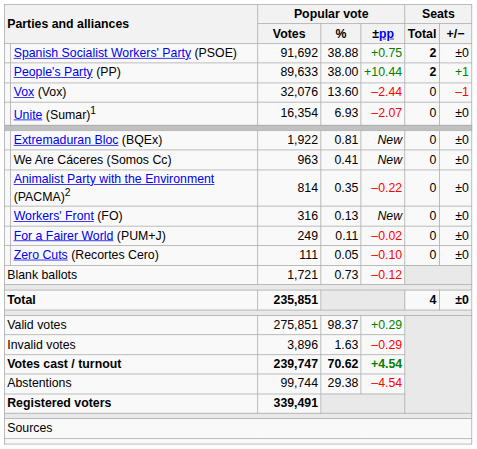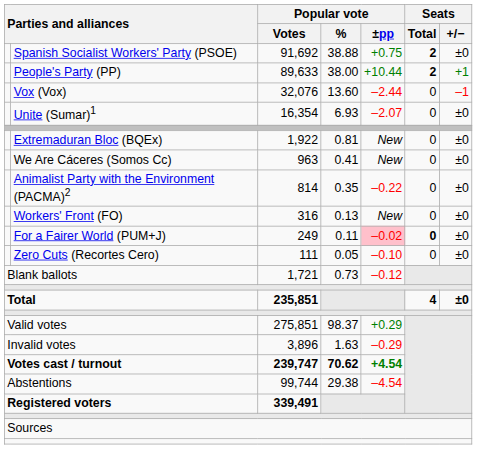(387, 235) no background -> (387, 235) pink background
(433, 235) normal -> (433, 235) bold
